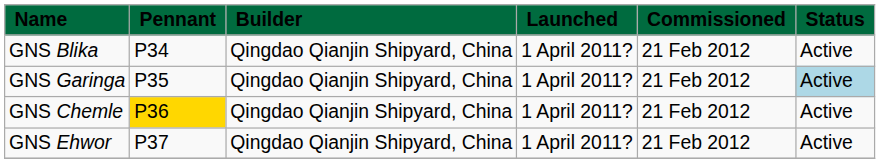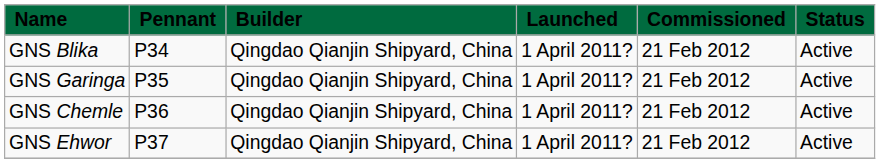(826, 81) lightblue background -> (826, 81) no background
(151, 111) gold background -> (151, 111) no background
